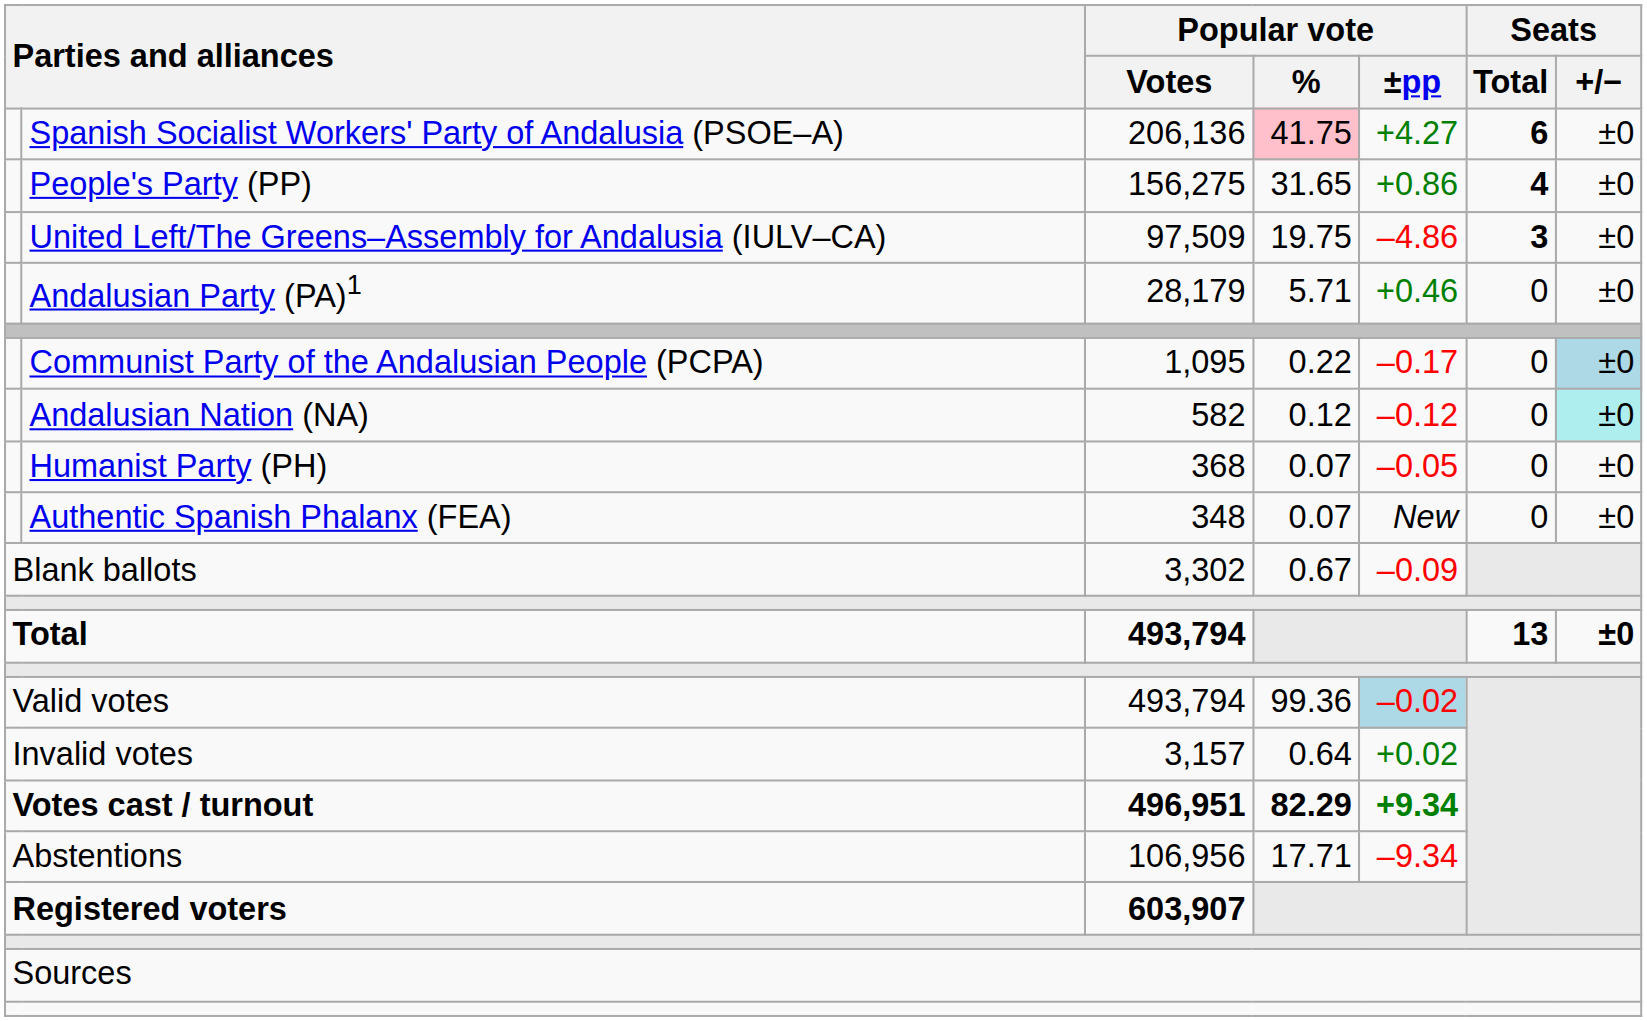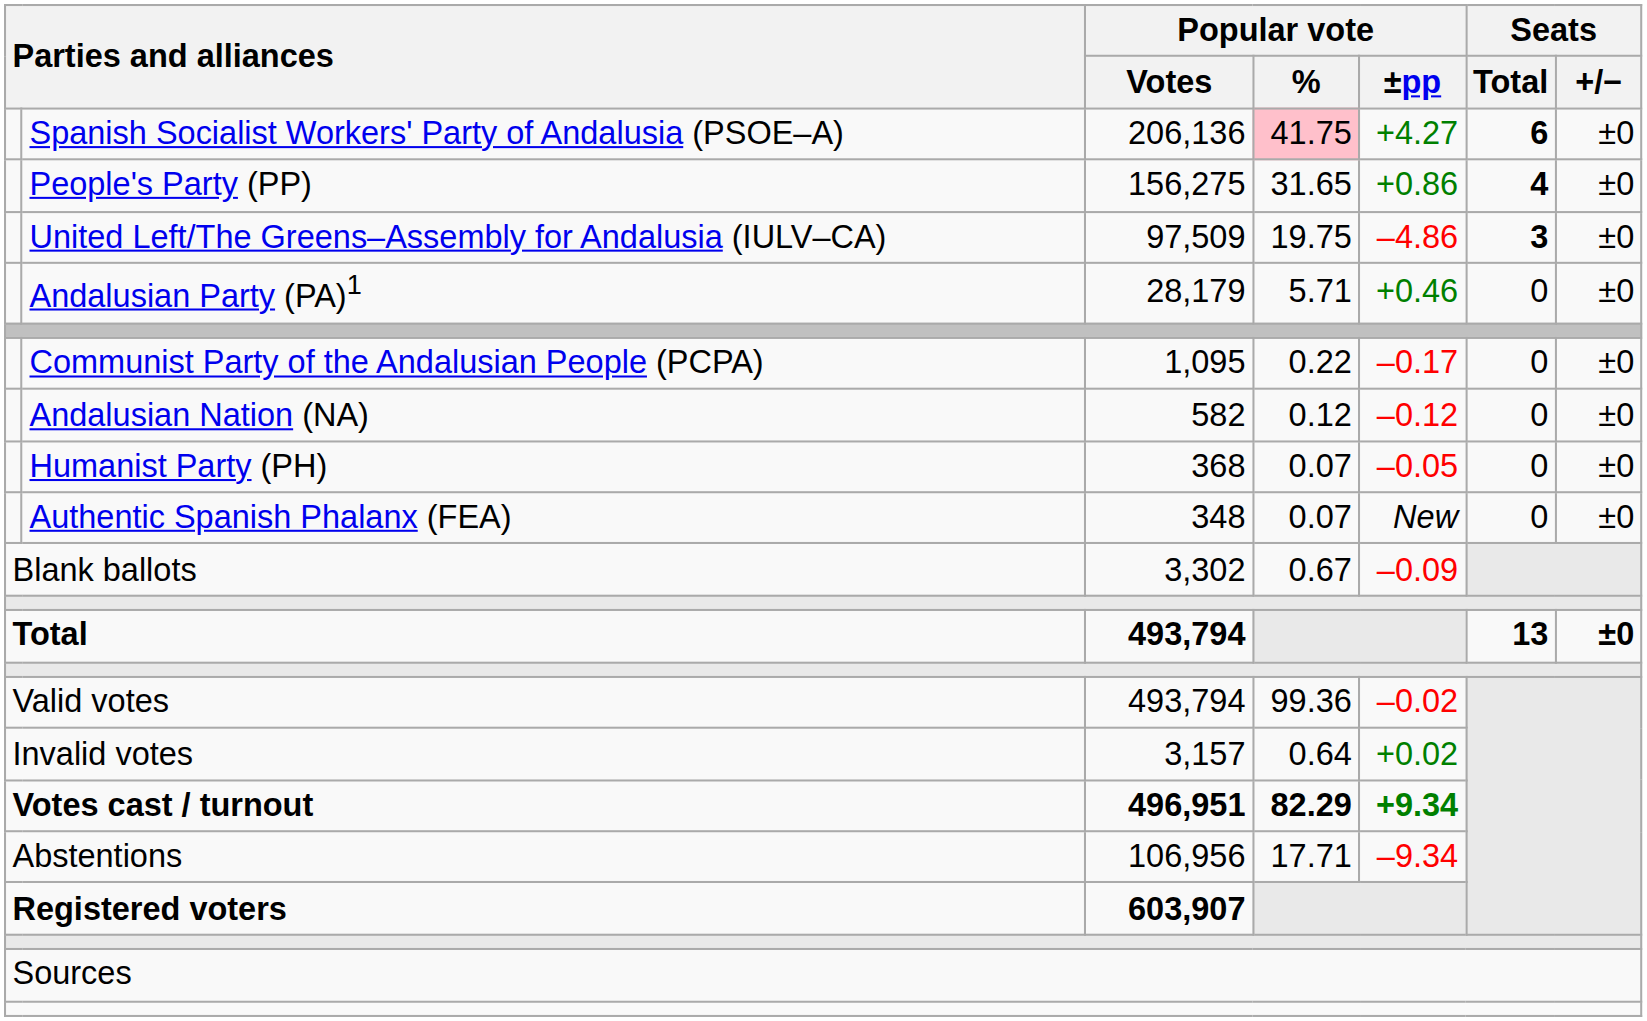(1616, 363) lightblue background -> (1616, 363) no background
(1616, 414) paleturquoise background -> (1616, 414) no background
(1417, 702) lightblue background -> (1417, 702) no background
